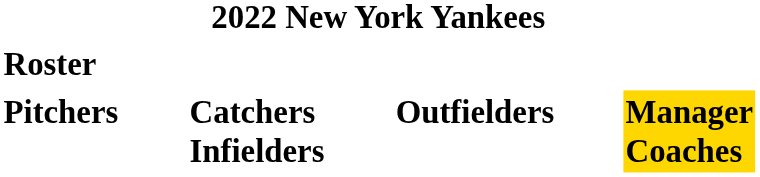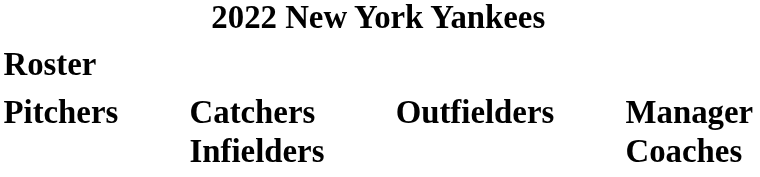(689, 130) gold background -> (689, 130) no background
